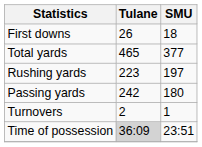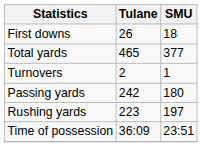rows swapped: (47, 73) <-> (35, 112)
(134, 131) lightgrey background -> (134, 131) no background
